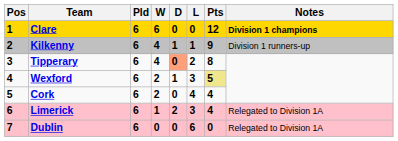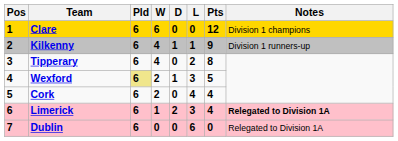(273, 29) bold -> (269, 29) normal
(175, 62) lightsalmon background -> (175, 62) no background
(136, 78) no background -> (136, 78) khaki background
(210, 78) khaki background -> (210, 78) no background
(276, 112) normal -> (279, 111) bold
